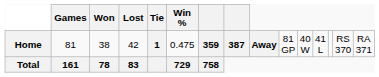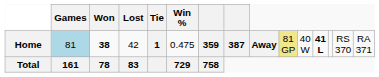(70, 44) no background -> (70, 44) lightblue background
(104, 44) normal -> (104, 44) bold
(288, 44) no background -> (288, 44) khaki background
(321, 44) normal -> (321, 44) bold
